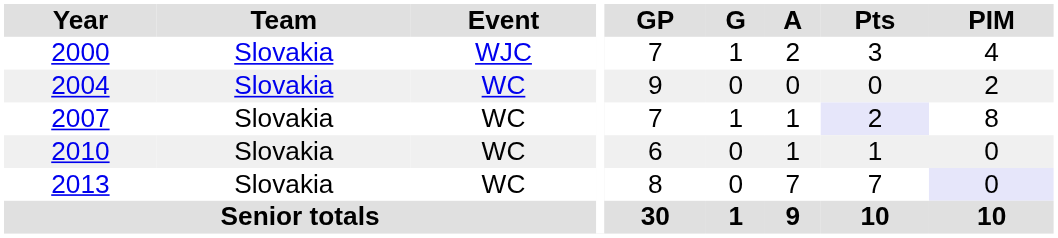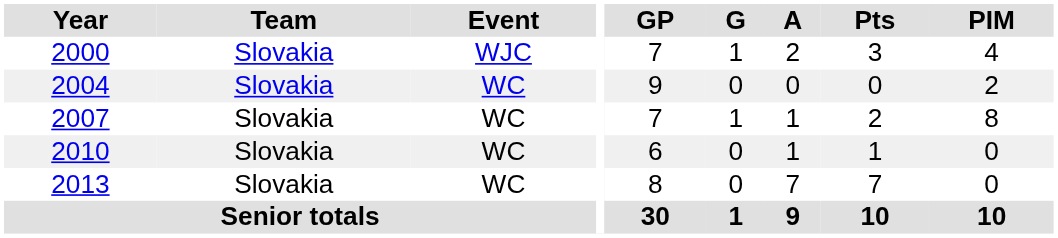(875, 118) lavender background -> (875, 118) no background
(992, 184) lavender background -> (992, 184) no background
